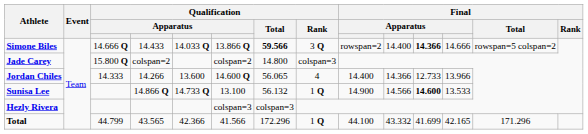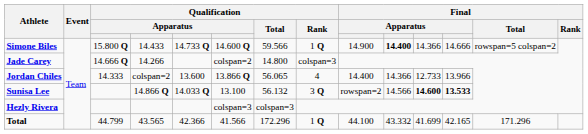(111, 46) 14.666 Q -> (111, 46) 15.800 Q
(192, 46) 14.033 Q -> (192, 46) 14.733 Q
(233, 46) 13.866 Q -> (233, 46) 14.600 Q
(275, 46) bold -> (275, 46) normal
(317, 46) 3 Q -> (317, 46) 1 Q
(361, 46) rowspan=2 -> (361, 46) 14.900
(398, 46) normal -> (398, 46) bold
(428, 46) bold -> (428, 46) normal
(111, 61) 15.800 Q -> (111, 61) 14.666 Q
(151, 61) colspan=2 -> (151, 61) 14.266
(151, 76) 14.266 -> (151, 76) colspan=2
(233, 76) 14.600 Q -> (233, 76) 13.866 Q
(192, 91) 14.733 Q -> (192, 91) 14.033 Q
(317, 91) 1 Q -> (317, 91) 3 Q
(361, 91) 14.900 -> (361, 91) rowspan=2
(458, 91) normal -> (458, 91) bold
